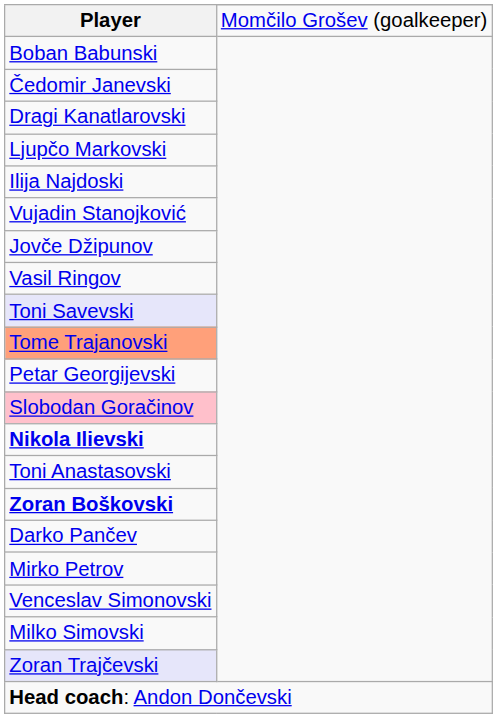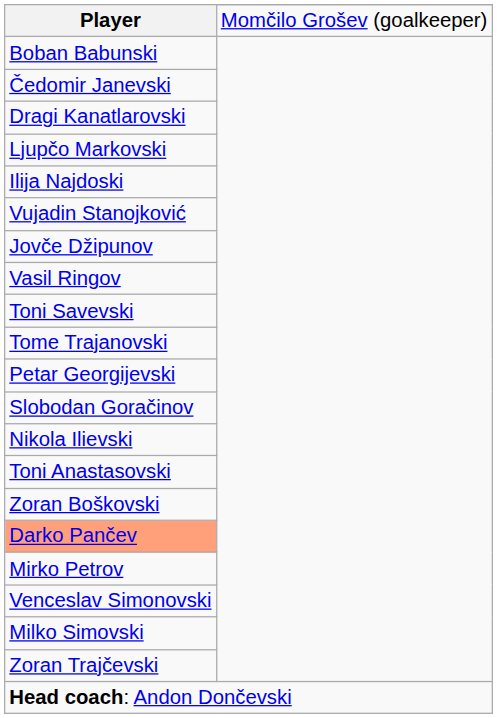(71, 310) lavender background -> (71, 310) no background
(88, 342) lightsalmon background -> (88, 342) no background
(101, 407) pink background -> (101, 407) no background
(77, 439) bold -> (71, 439) normal
(91, 504) bold -> (84, 504) normal
(73, 536) no background -> (73, 536) lightsalmon background
(84, 665) lavender background -> (84, 665) no background
